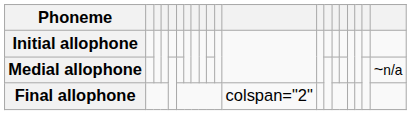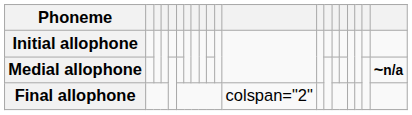(388, 69) normal -> (388, 69) bold
